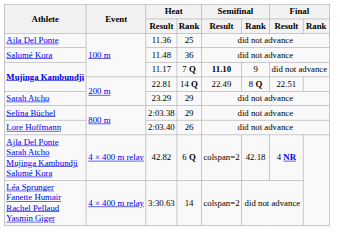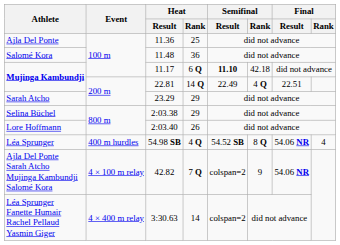(189, 70) 7 Q -> (195, 70) 6 Q
(256, 70) 9 -> (260, 70) 42.18
(256, 84) 8 Q -> (260, 84) 4 Q
+ row: (30, 142)
(116, 158) 4 × 400 m relay -> (116, 172) 4 × 100 m relay
(189, 158) 6 Q -> (195, 172) 7 Q
(256, 158) 42.18 -> (260, 172) 9
(286, 158) 4 NR -> (292, 172) 54.06 NR
